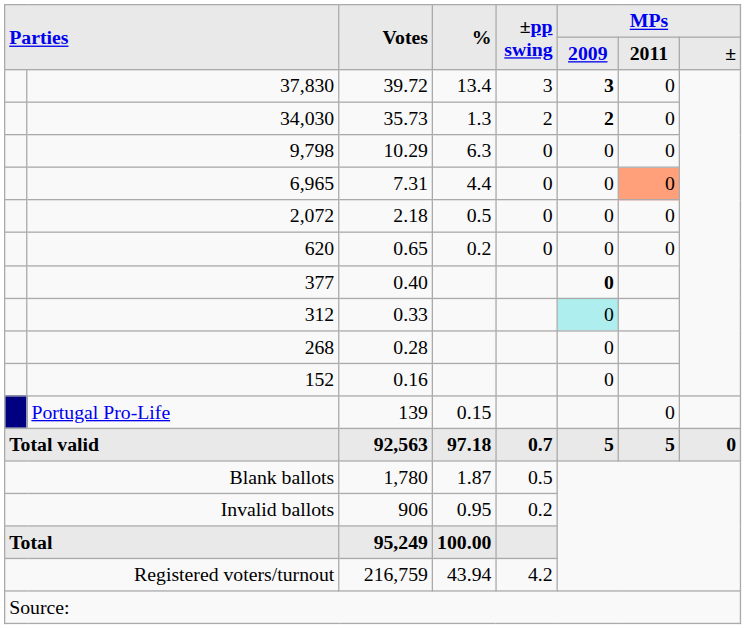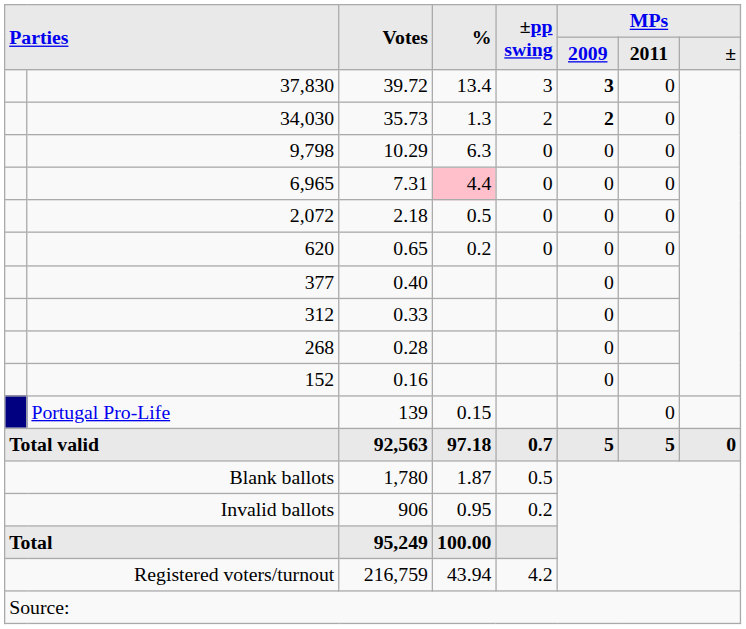(479, 183) no background -> (479, 183) pink background
(670, 183) lightsalmon background -> (670, 183) no background
(609, 281) bold -> (609, 281) normal
(609, 314) paleturquoise background -> (609, 314) no background
